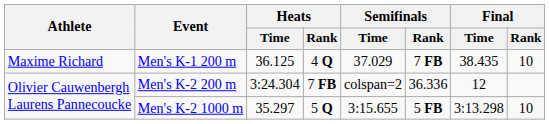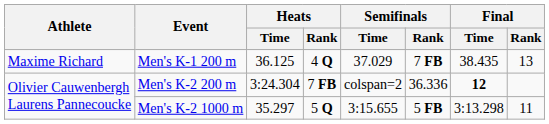(526, 61) 10 -> (526, 61) 13
(479, 85) normal -> (479, 85) bold
(526, 108) 10 -> (526, 108) 11
